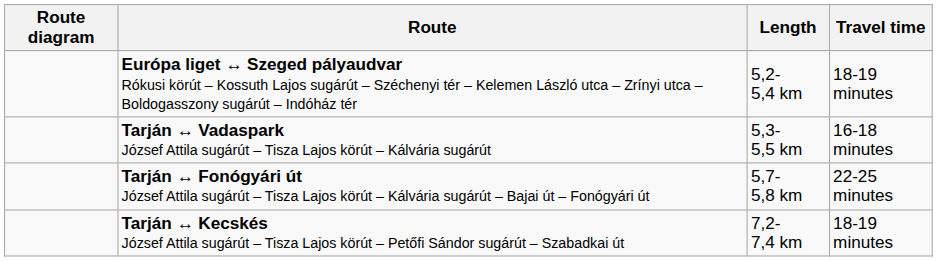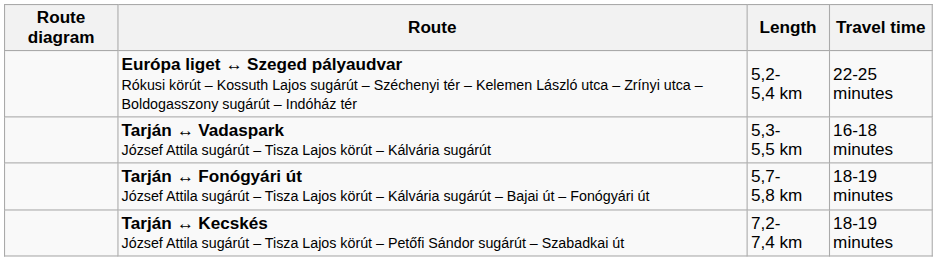(863, 83) 18-19 minutes -> (863, 83) 22-25 minutes
(863, 186) 22-25 minutes -> (863, 186) 18-19 minutes
